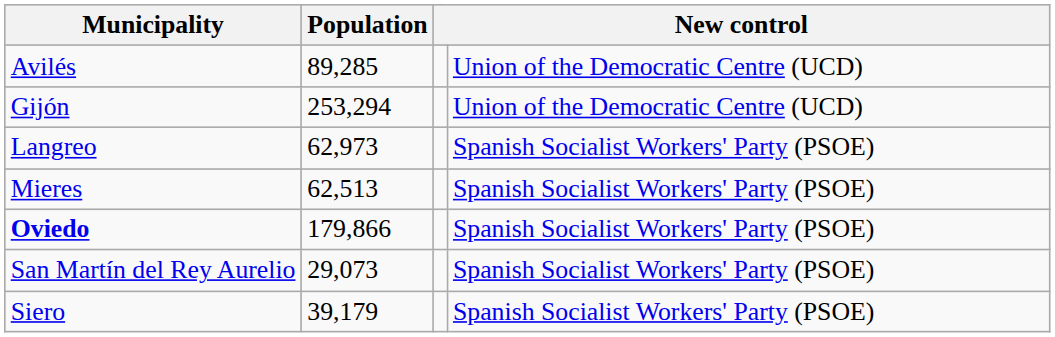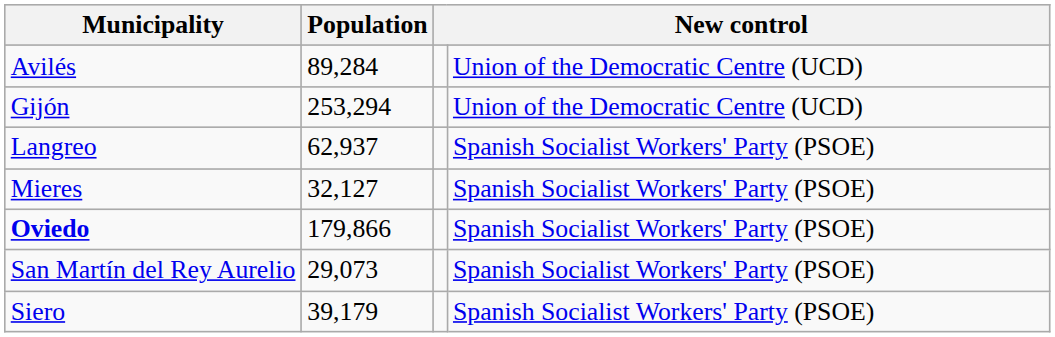(343, 65) 89,285 -> (343, 65) 89,284
(343, 147) 62,973 -> (343, 147) 62,937
(343, 188) 62,513 -> (343, 188) 32,127
